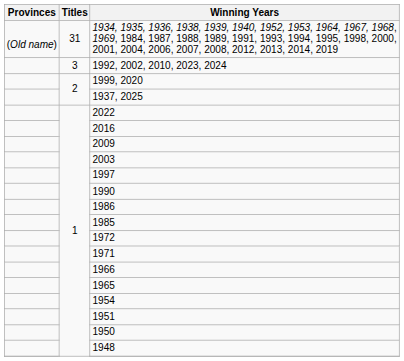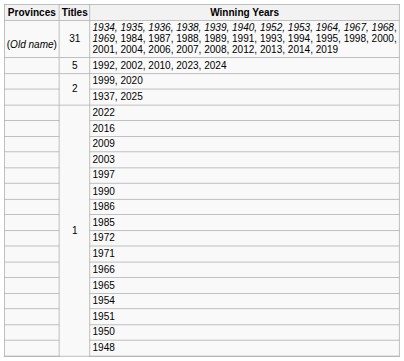(75, 65) 3 -> (75, 65) 5
